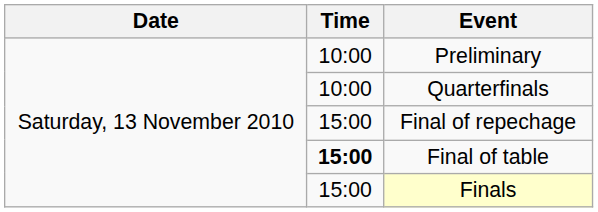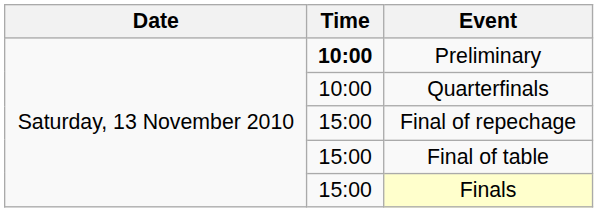(345, 55) normal -> (345, 55) bold
(345, 156) bold -> (345, 156) normal
